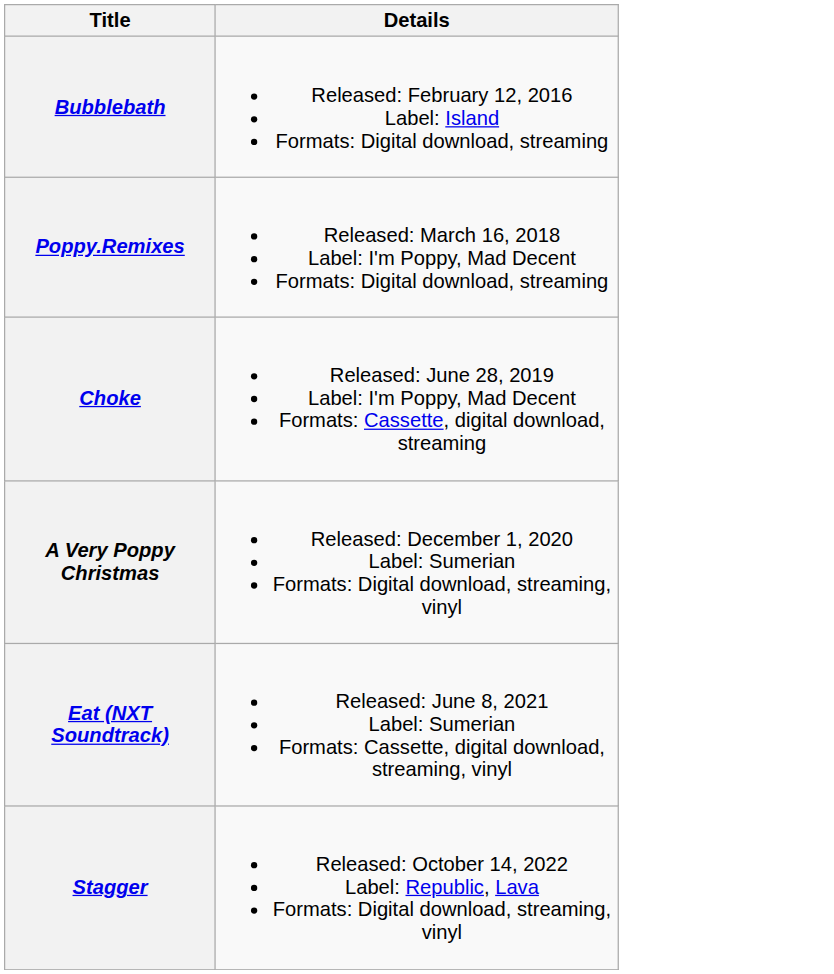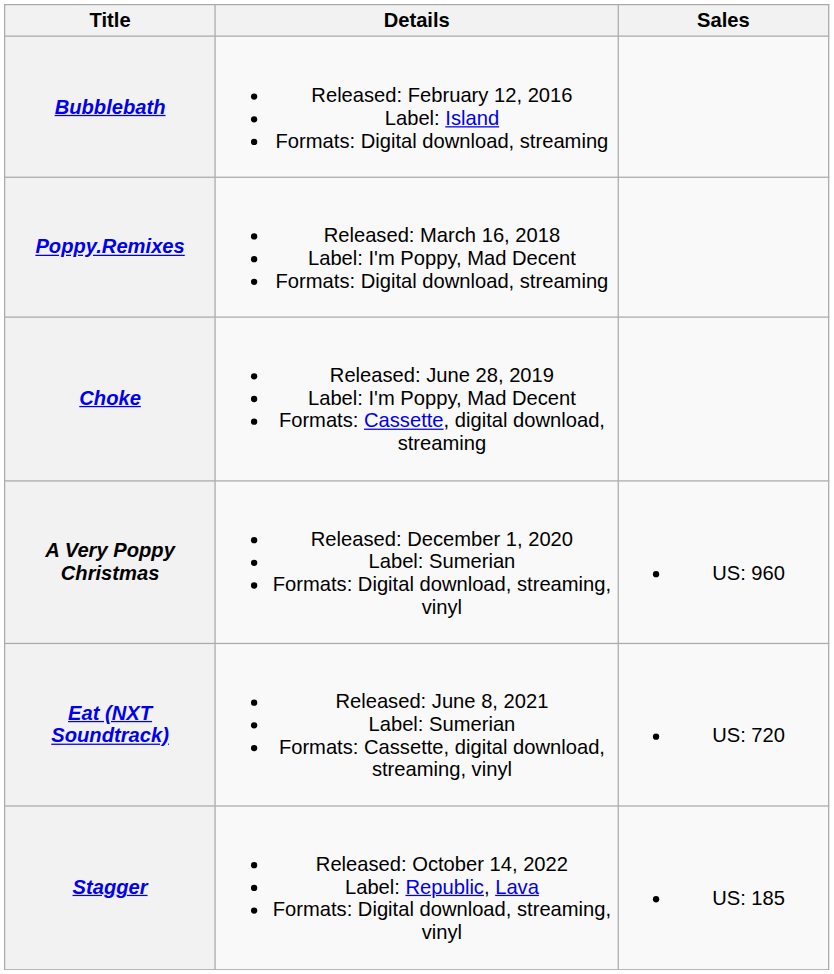+ column: (723, 20)
